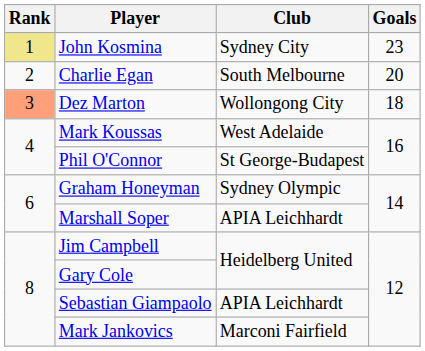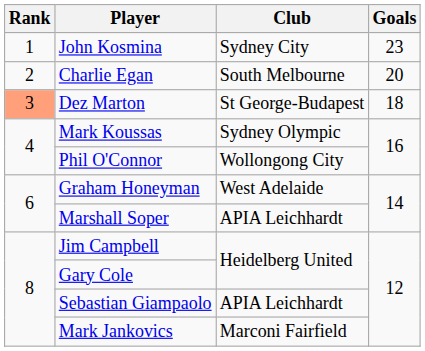(30, 47) khaki background -> (30, 47) no background
(282, 103) Wollongong City -> (292, 103) St George-Budapest
(272, 132) West Adelaide -> (280, 132) Sydney Olympic
(292, 160) St George-Budapest -> (282, 160) Wollongong City
(280, 189) Sydney Olympic -> (272, 189) West Adelaide
